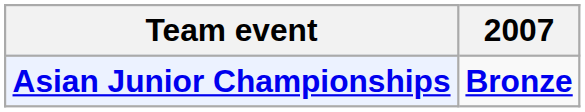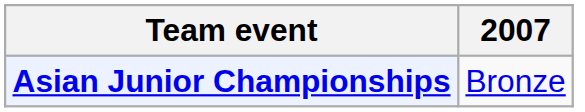(519, 81) bold -> (516, 81) normal
